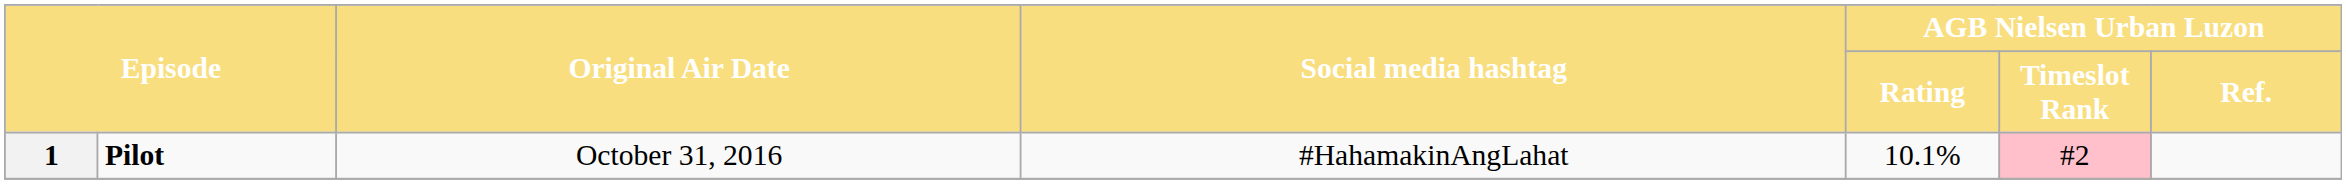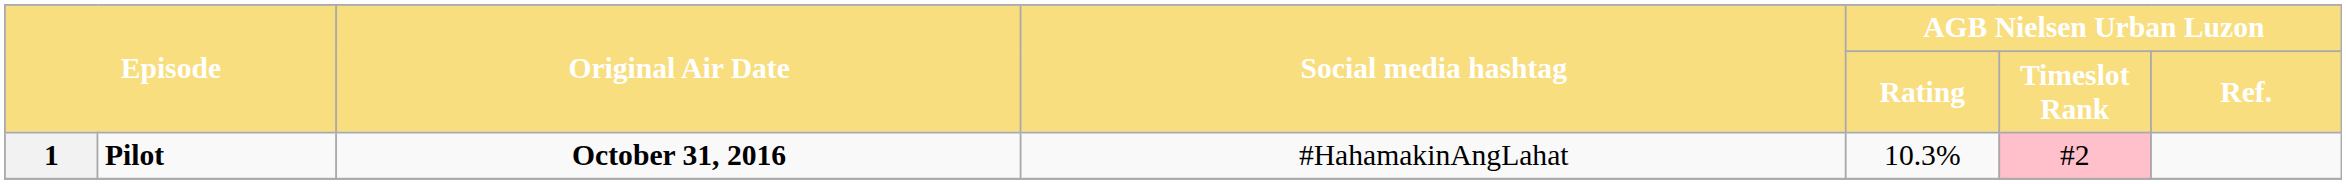(679, 155) normal -> (679, 155) bold
(1922, 155) 10.1% -> (1922, 155) 10.3%
